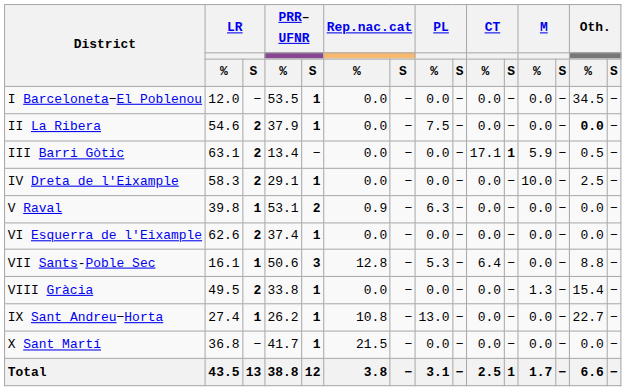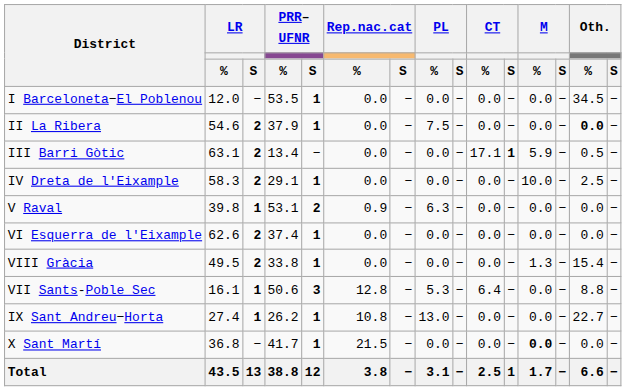rows swapped: (82, 264) <-> (50, 291)
(541, 345) normal -> (541, 345) bold
